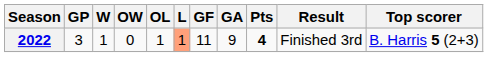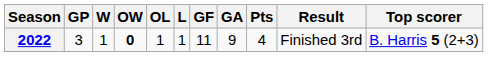(130, 40) normal -> (130, 40) bold
(182, 40) lightsalmon background -> (182, 40) no background
(262, 40) bold -> (262, 40) normal
